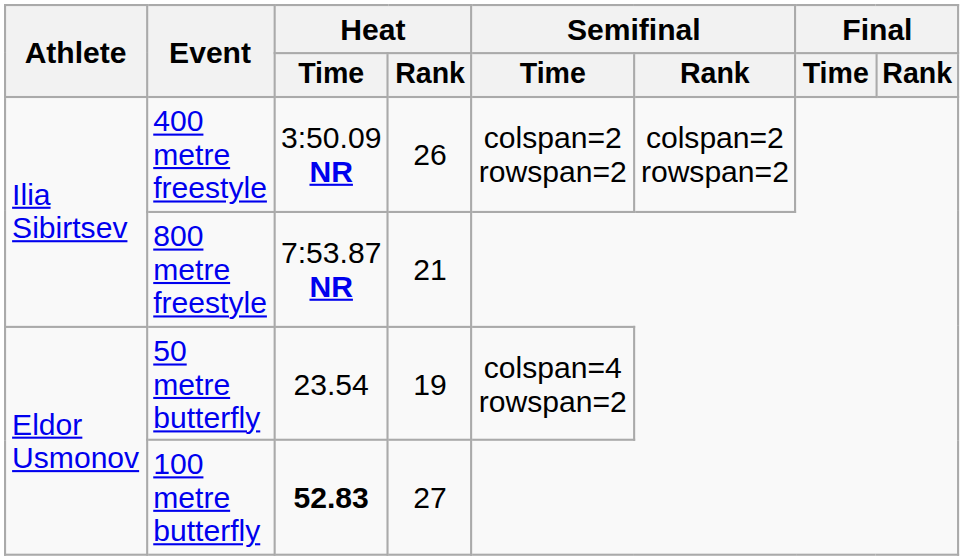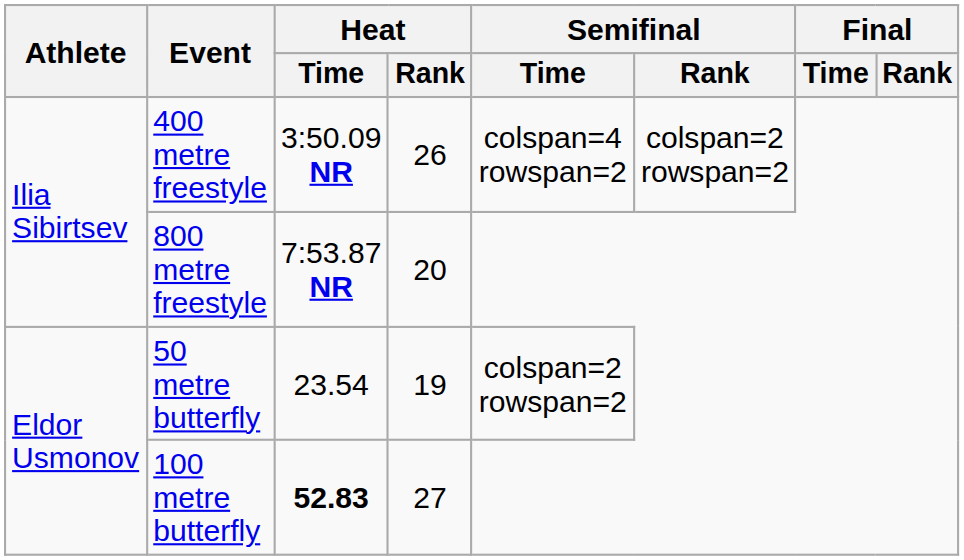(553, 155) colspan=2 rowspan=2 -> (553, 155) colspan=4 rowspan=2
(430, 269) 21 -> (430, 269) 20
(553, 384) colspan=4 rowspan=2 -> (553, 384) colspan=2 rowspan=2
